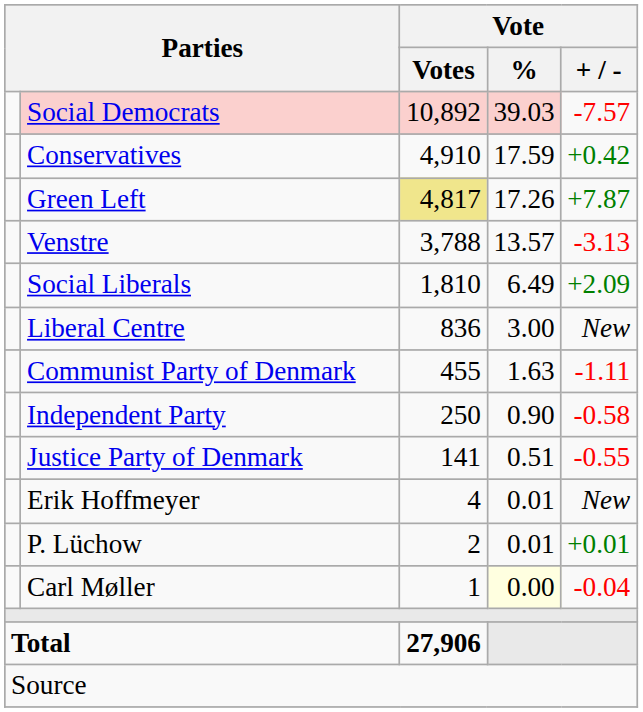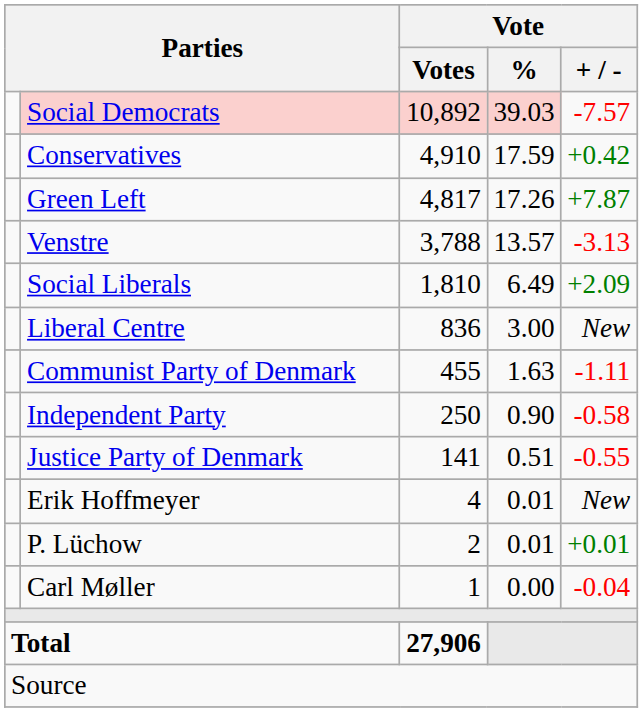(450, 198) khaki background -> (450, 198) no background
(531, 586) lightyellow background -> (531, 586) no background
